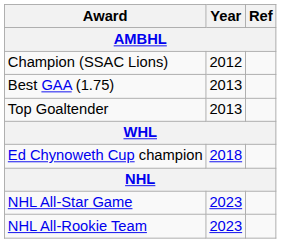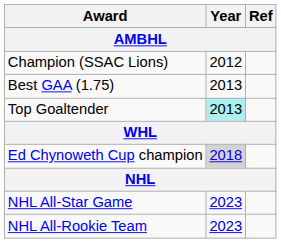(226, 109) no background -> (226, 109) paleturquoise background
(226, 156) no background -> (226, 156) lightgrey background
